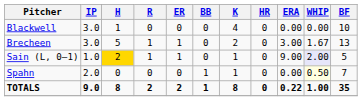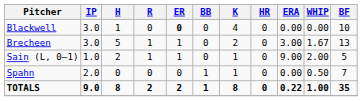(179, 27) normal -> (179, 27) bold
(118, 58) gold background -> (118, 58) no background
(318, 58) lavender background -> (318, 58) no background
(318, 73) lightyellow background -> (318, 73) no background
